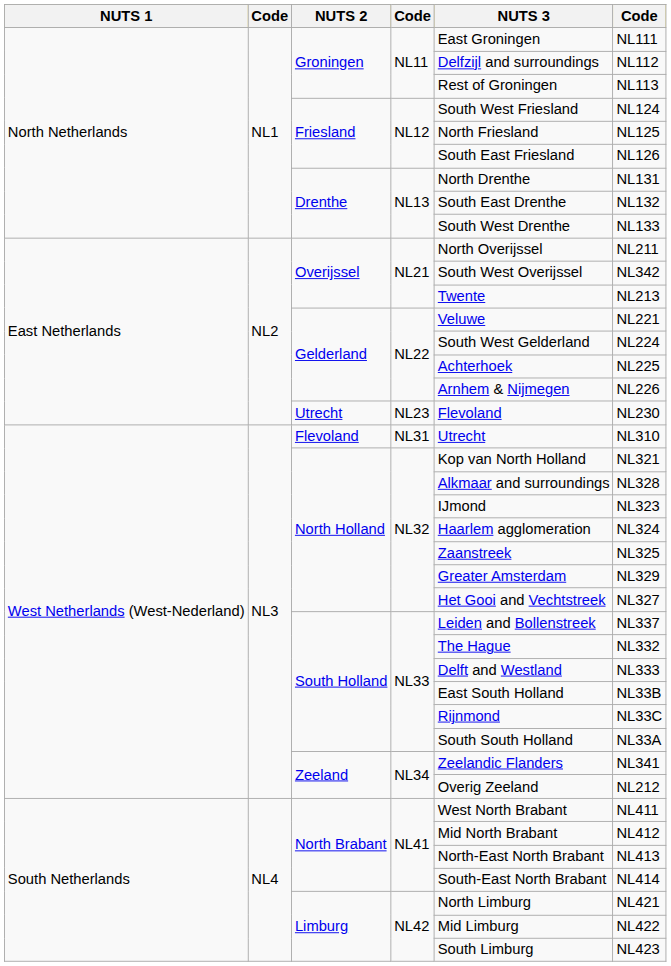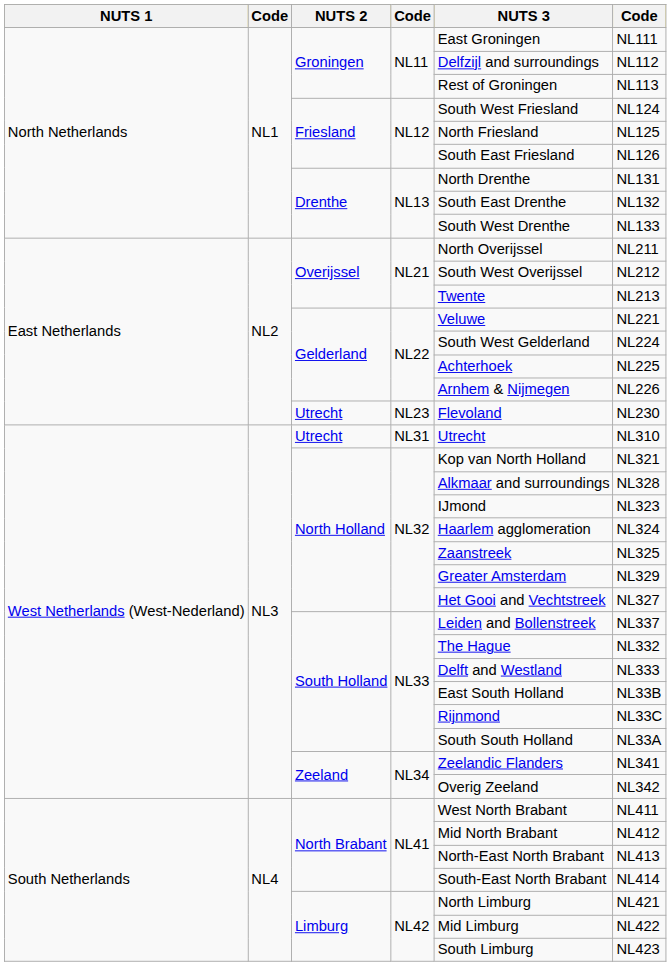(638, 272) NL342 -> (638, 272) NL212
(327, 436) Flevoland -> (319, 436) Utrecht
(638, 786) NL212 -> (638, 786) NL342
